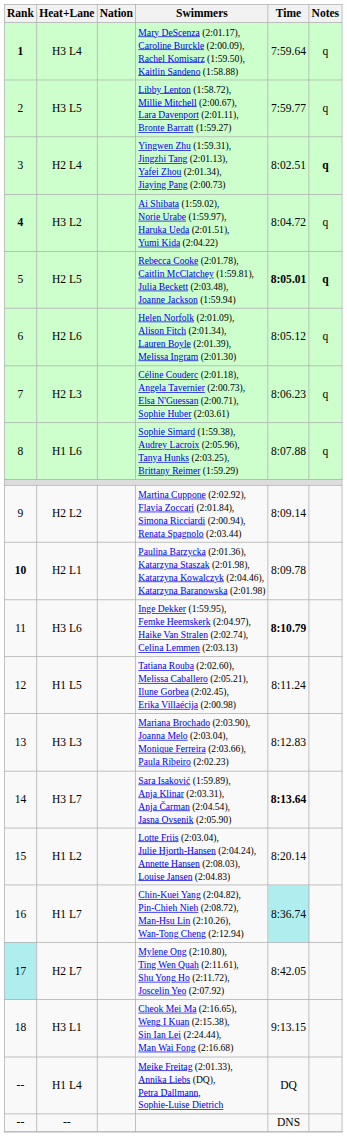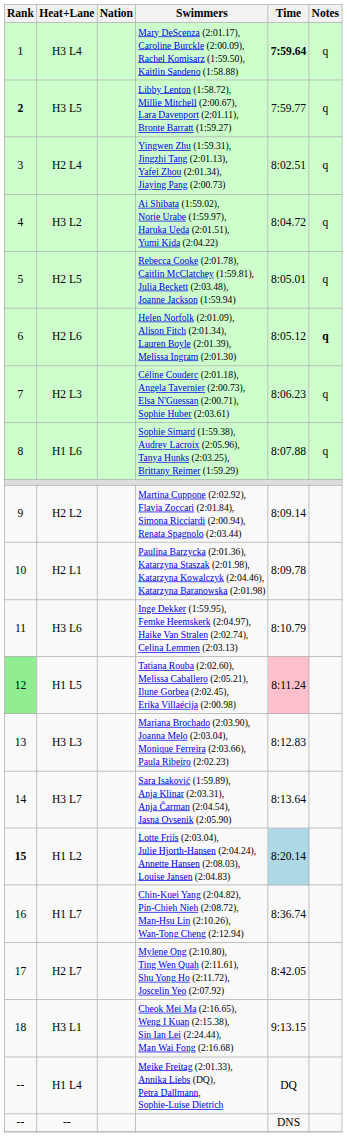(20, 51) bold -> (20, 51) normal
(289, 51) normal -> (289, 51) bold
(20, 108) normal -> (20, 108) bold
(325, 165) bold -> (325, 165) normal
(20, 222) bold -> (20, 222) normal
(289, 279) bold -> (289, 279) normal
(325, 279) bold -> (325, 279) normal
(325, 337) normal -> (325, 337) bold
(20, 571) bold -> (20, 571) normal
(289, 628) bold -> (289, 628) normal
(20, 685) no background -> (20, 685) lightgreen background
(289, 685) no background -> (289, 685) pink background
(289, 799) bold -> (289, 799) normal
(20, 856) normal -> (20, 856) bold
(289, 856) no background -> (289, 856) lightblue background
(289, 913) paleturquoise background -> (289, 913) no background
(20, 971) paleturquoise background -> (20, 971) no background
